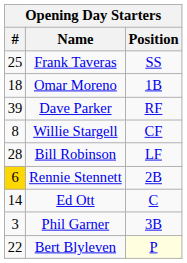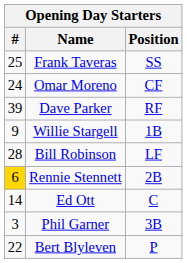(15, 85) 18 -> (15, 85) 24
(153, 85) 1B -> (153, 85) CF
(15, 131) 8 -> (15, 131) 9
(153, 131) CF -> (153, 131) 1B
(153, 246) lightyellow background -> (153, 246) no background
